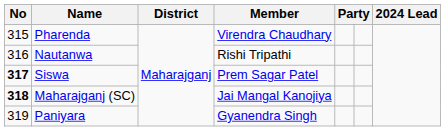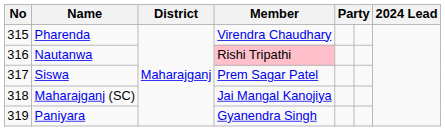(254, 55) no background -> (254, 55) pink background
(18, 75) bold -> (18, 75) normal
(18, 95) bold -> (18, 95) normal
